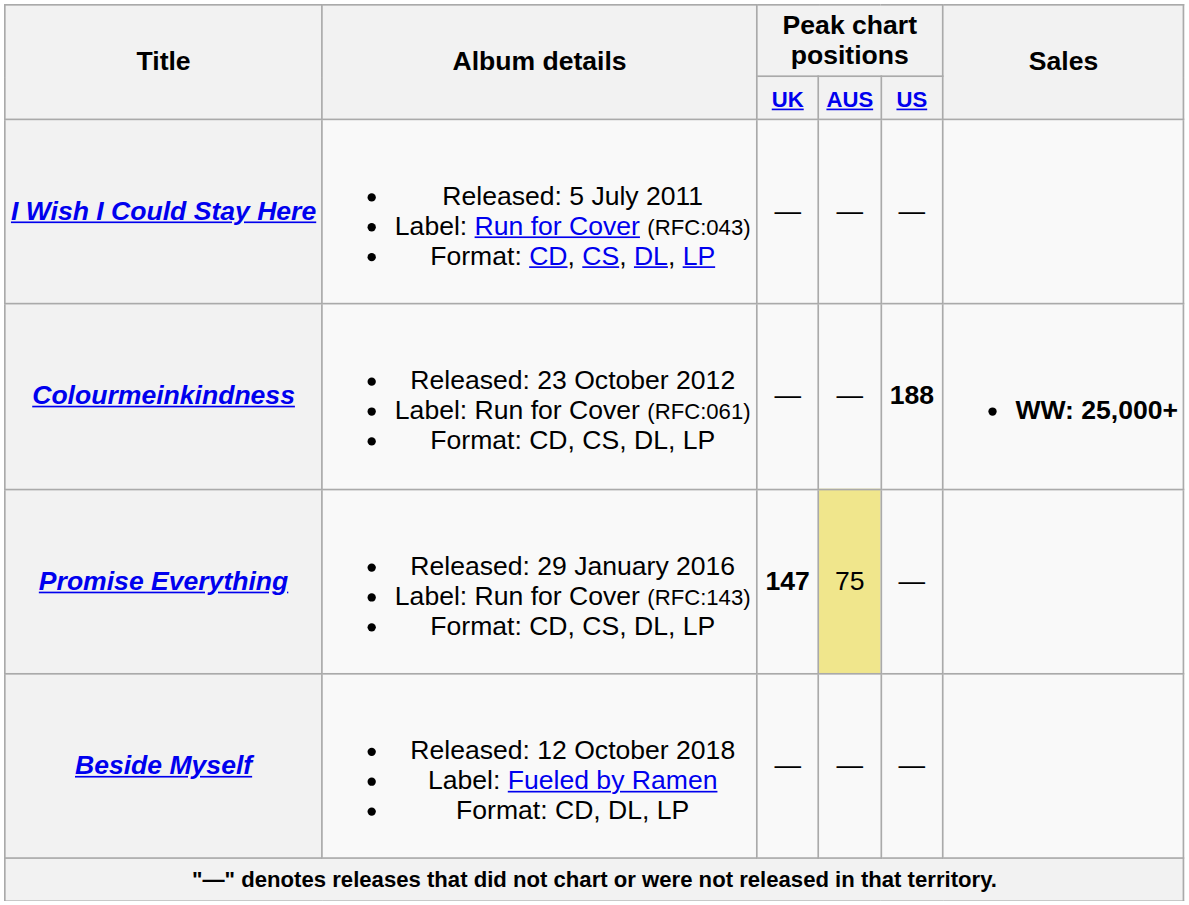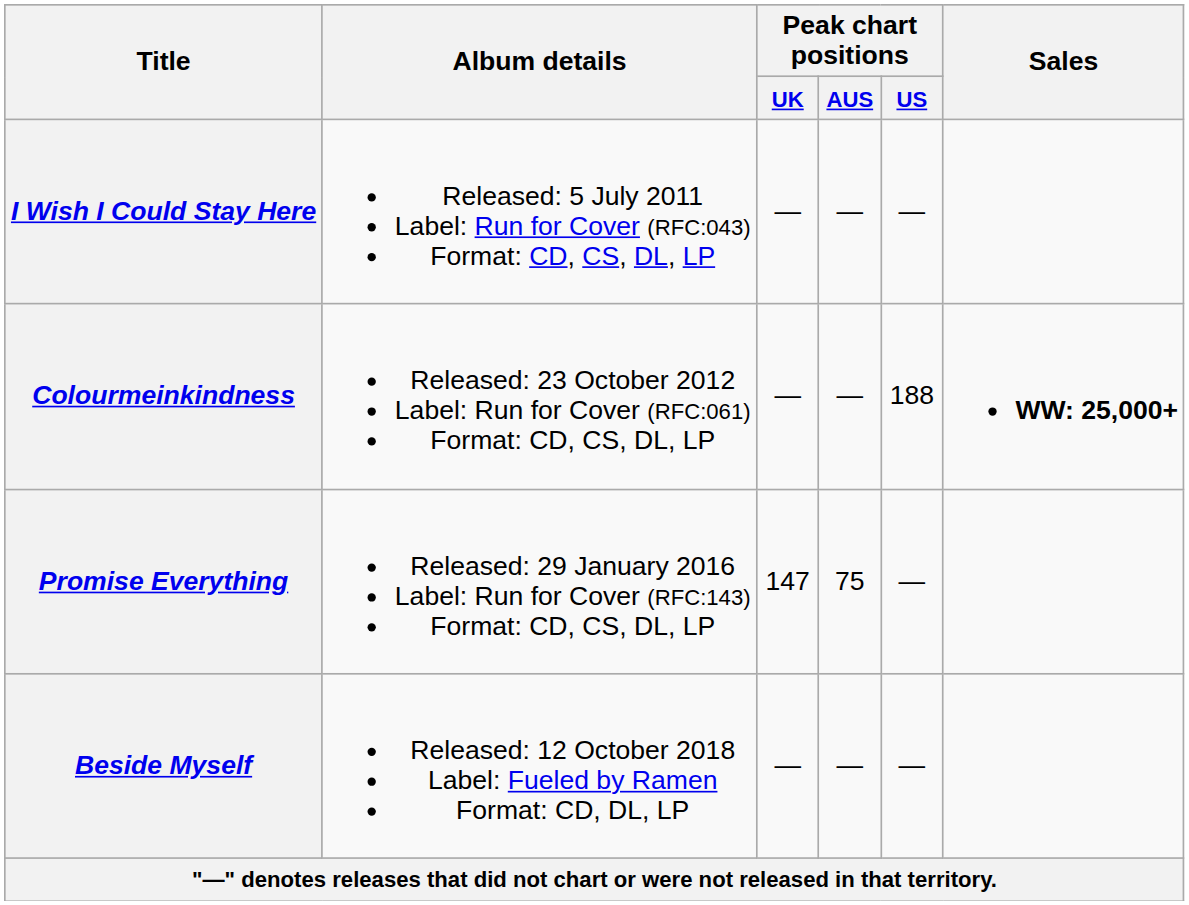(912, 395) bold -> (912, 395) normal
(788, 580) bold -> (788, 580) normal
(850, 580) khaki background -> (850, 580) no background
